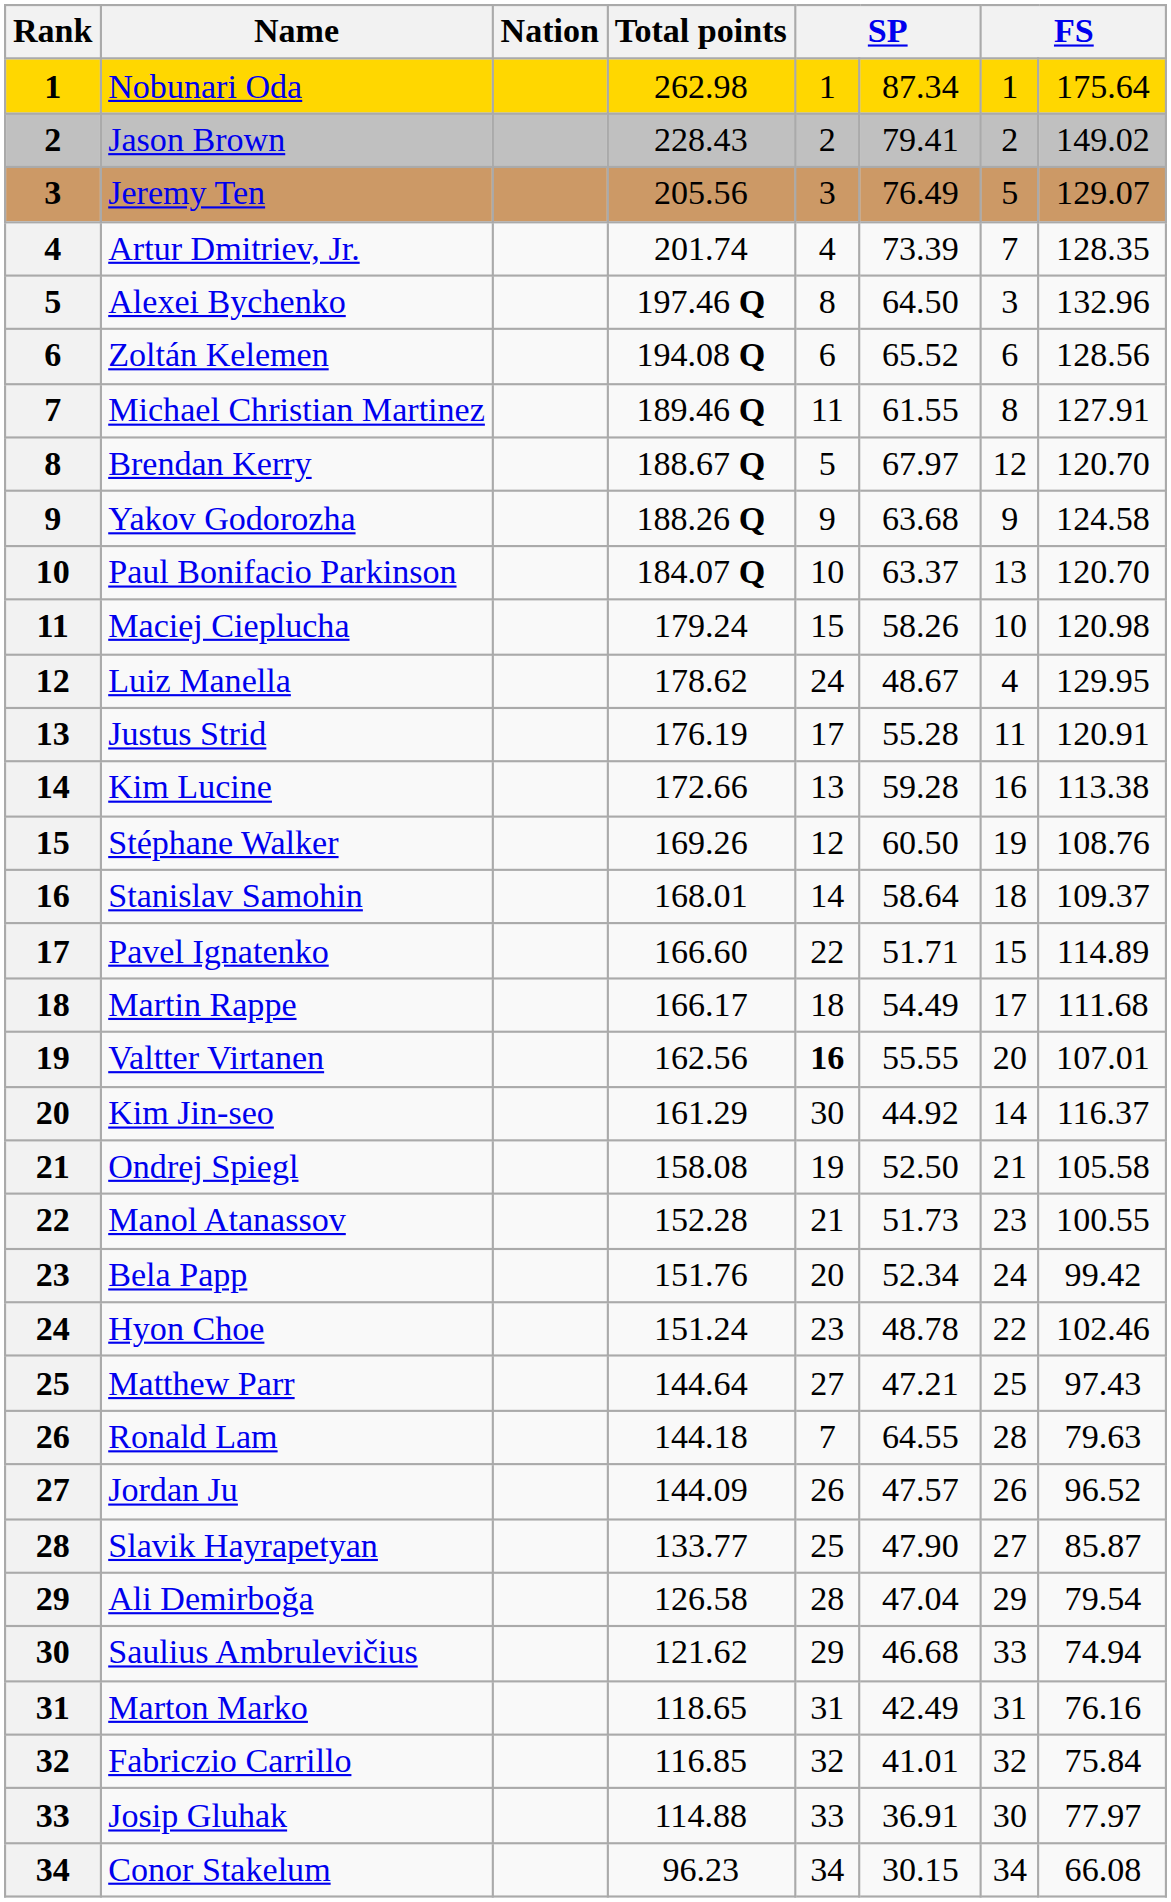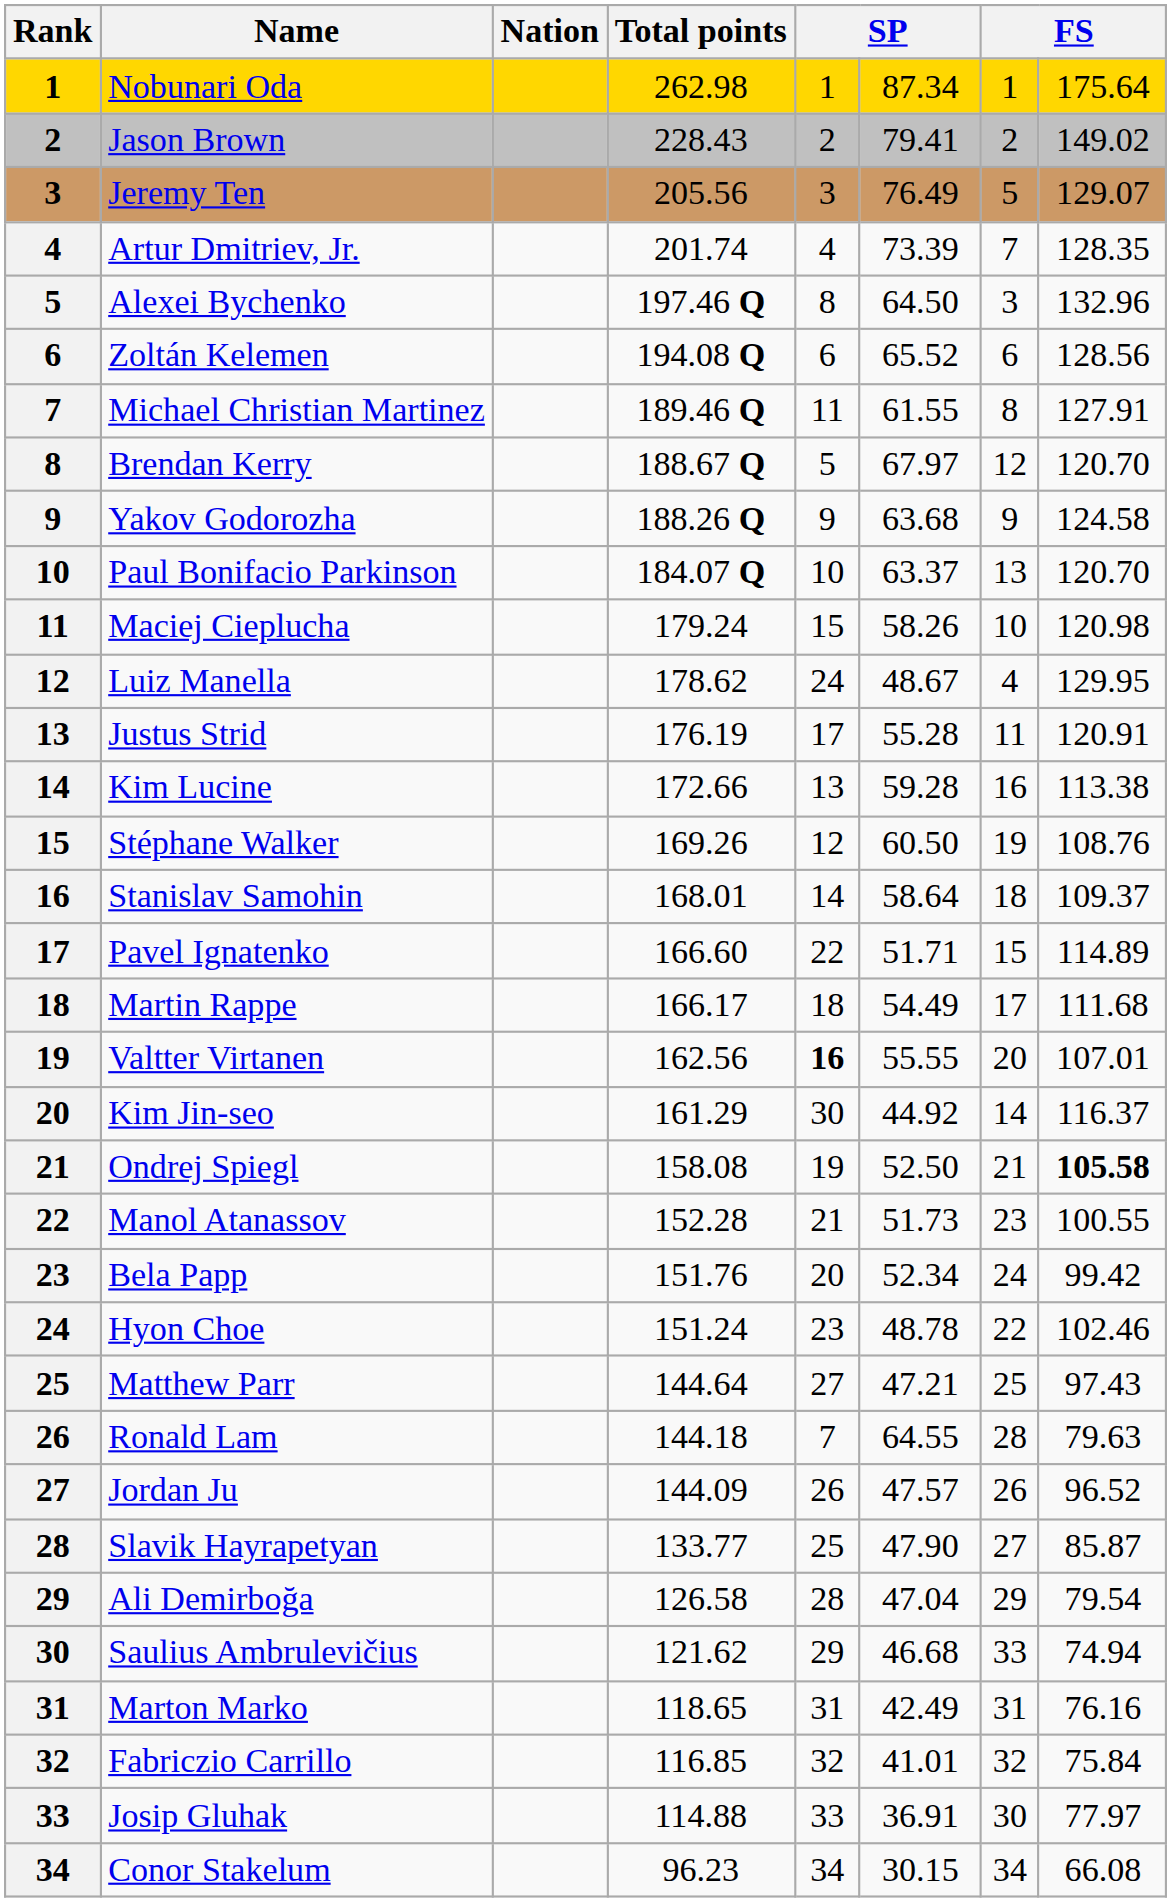(1103, 1166) normal -> (1103, 1166) bold
